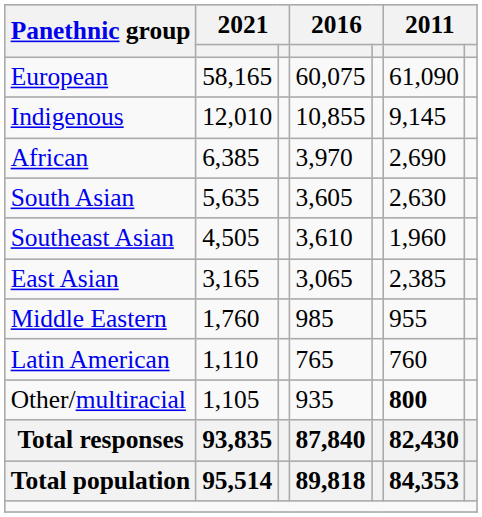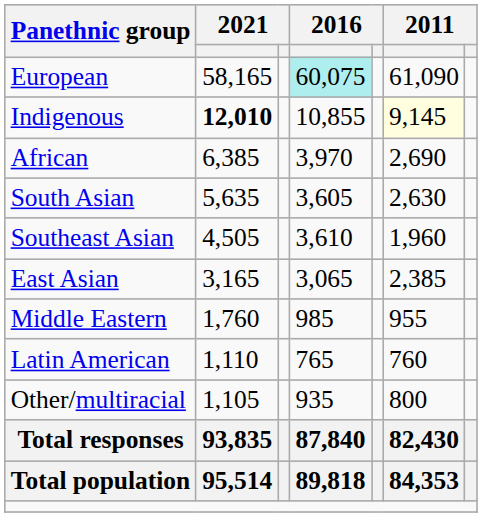(331, 76) no background -> (331, 76) paleturquoise background
(237, 117) normal -> (237, 117) bold
(418, 117) no background -> (418, 117) lightyellow background
(408, 399) bold -> (408, 399) normal
